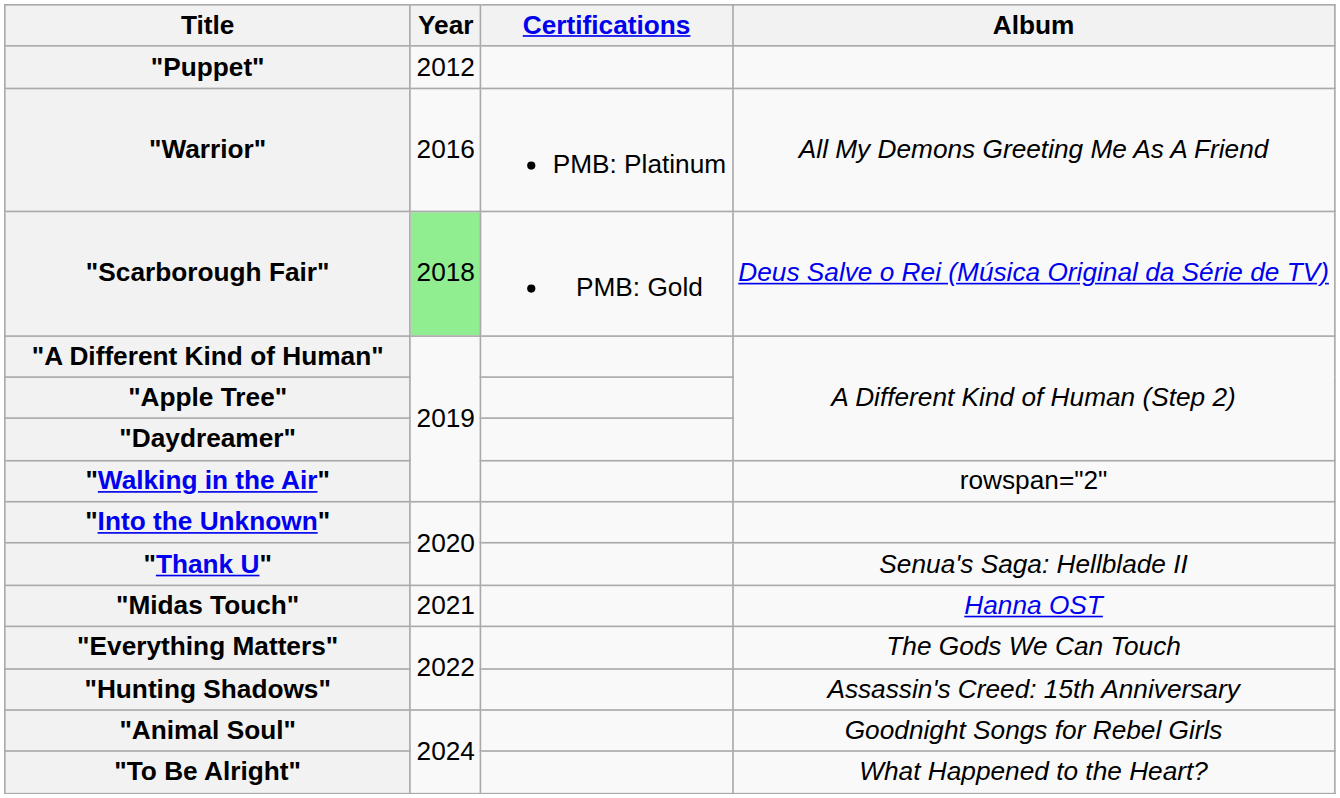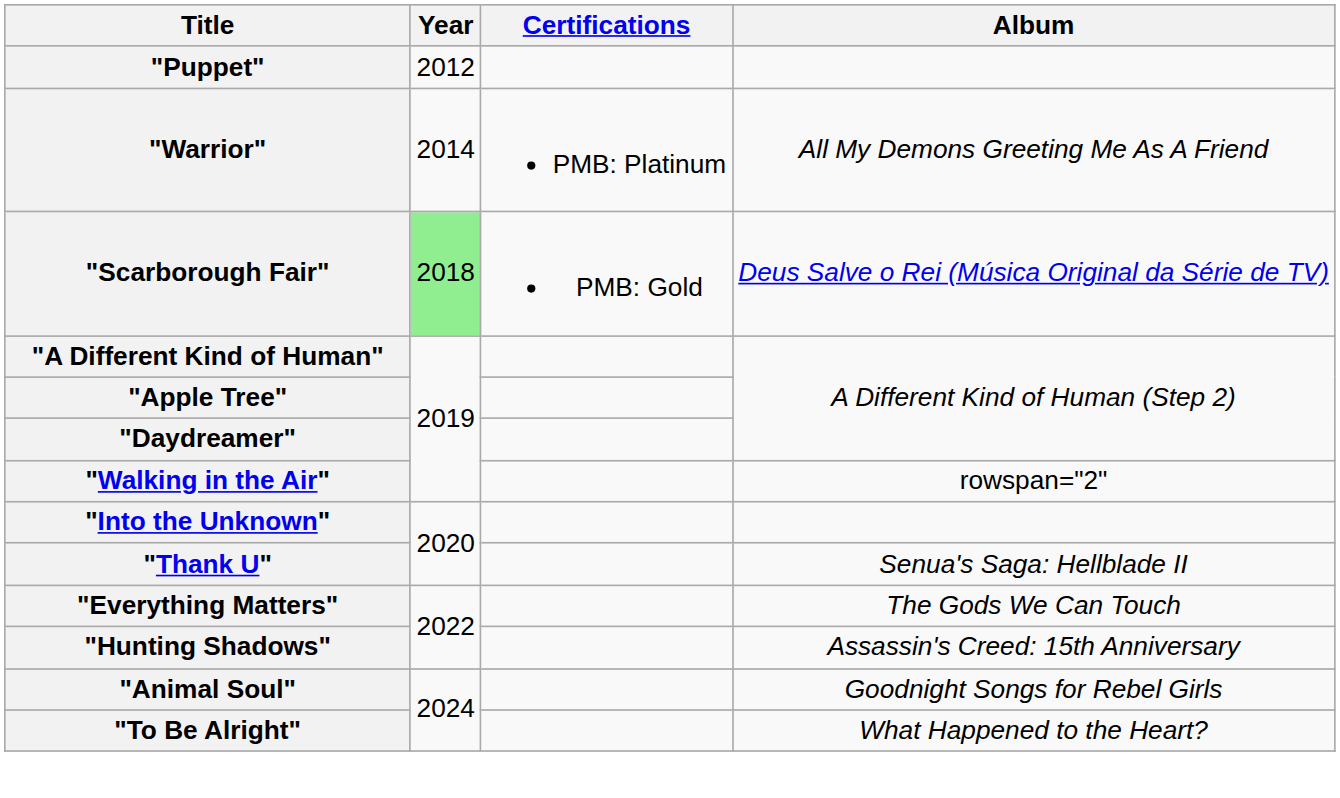(446, 149) 2016 -> (446, 149) 2014
- row: (208, 605)
